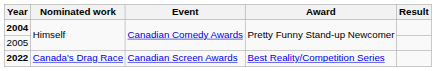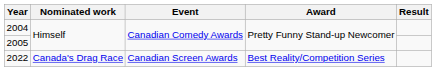(17, 27) bold -> (17, 27) normal
(17, 58) bold -> (17, 58) normal
